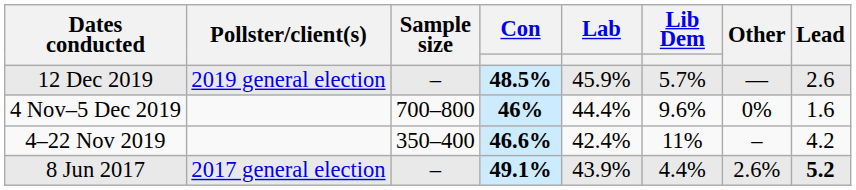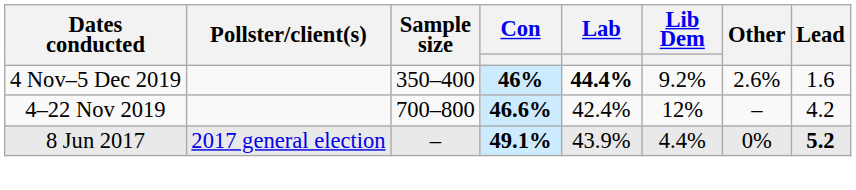- row: (95, 79)
(435, 109) 700–800 -> (435, 79) 350–400
(601, 109) normal -> (601, 79) bold
(682, 109) 9.6% -> (682, 79) 9.2%
(757, 109) 0% -> (757, 79) 2.6%
(435, 140) 350–400 -> (435, 109) 700–800
(682, 140) 11% -> (682, 109) 12%
(757, 170) 2.6% -> (757, 140) 0%
